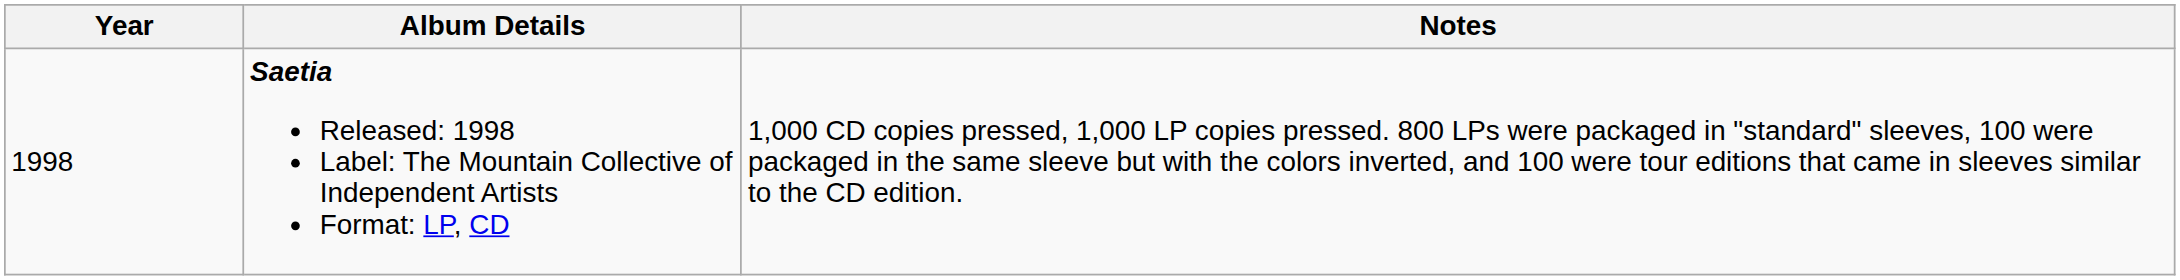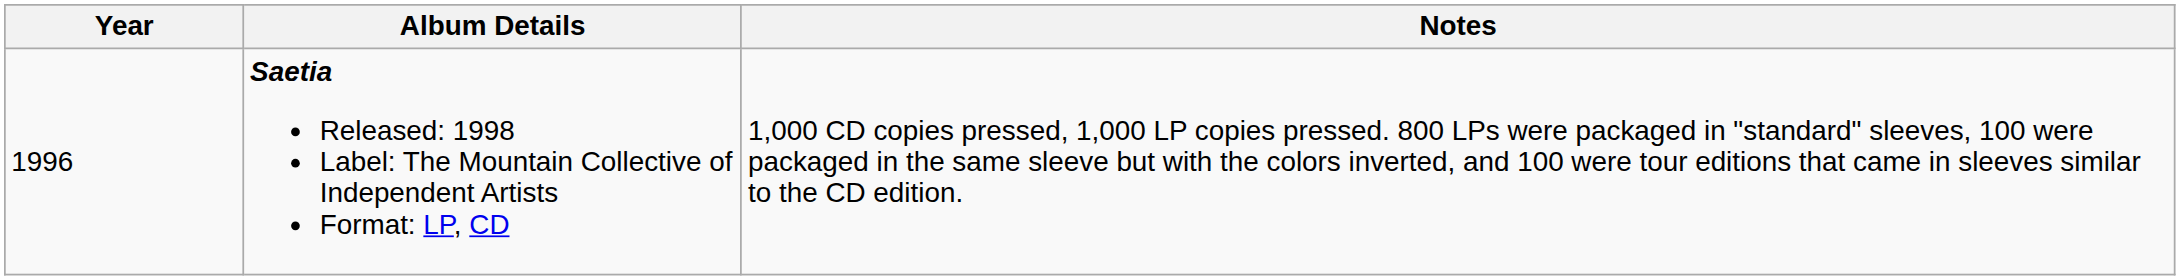(42, 161) 1998 -> (42, 161) 1996
